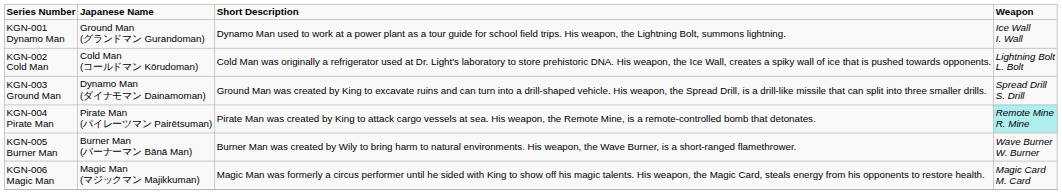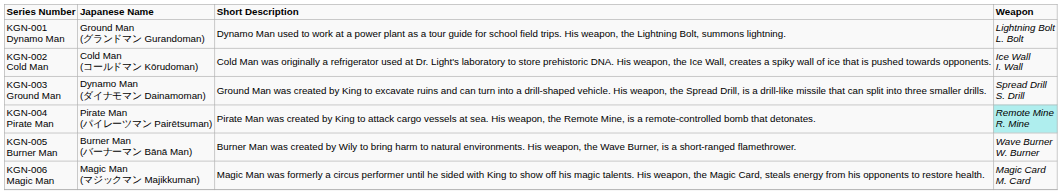(1013, 34) Ice Wall I. Wall -> (1025, 34) Lightning Bolt L. Bolt
(1025, 62) Lightning Bolt L. Bolt -> (1013, 62) Ice Wall I. Wall
